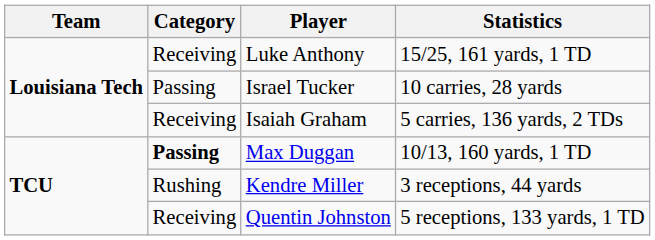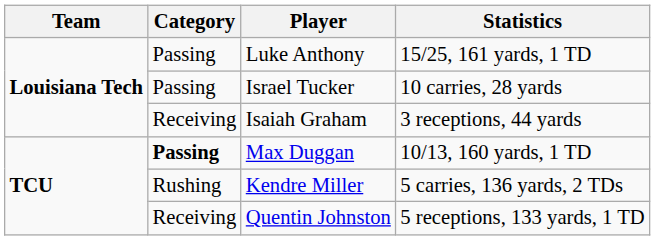(194, 54) Receiving -> (184, 54) Passing
(512, 119) 5 carries, 136 yards, 2 TDs -> (491, 119) 3 receptions, 44 yards
(491, 185) 3 receptions, 44 yards -> (512, 185) 5 carries, 136 yards, 2 TDs
